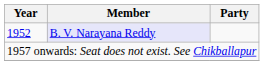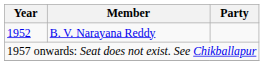(103, 32) lavender background -> (103, 32) no background
